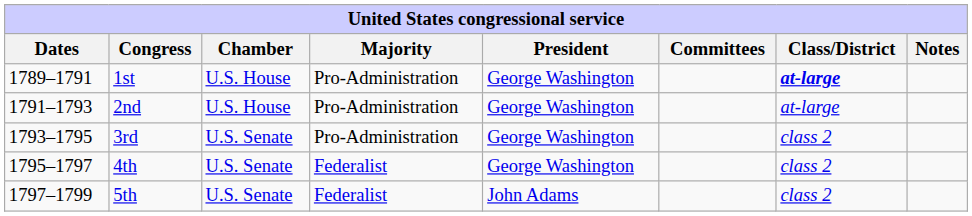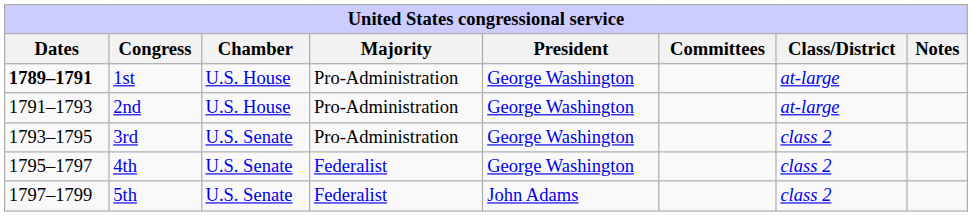(51, 78) normal -> (51, 78) bold
(810, 78) bold -> (810, 78) normal
